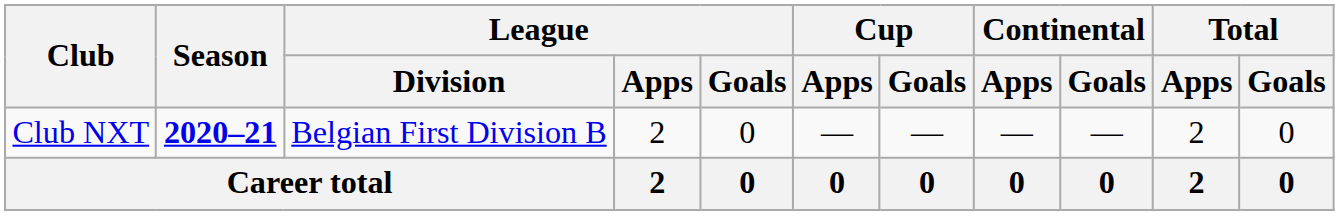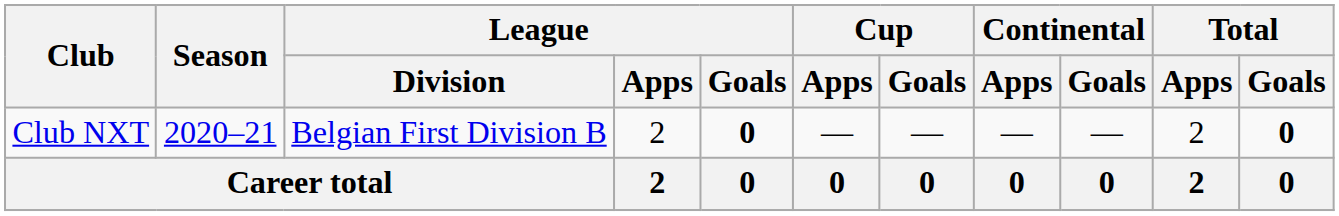(220, 132) bold -> (220, 132) normal
(747, 132) normal -> (747, 132) bold
(1287, 132) normal -> (1287, 132) bold
